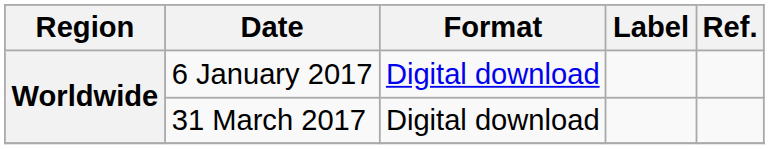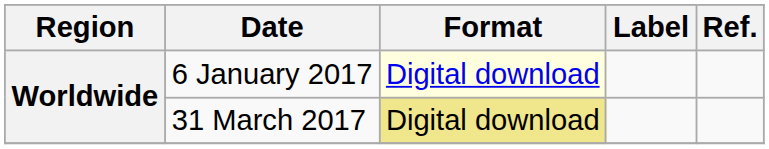(493, 73) no background -> (493, 73) lightyellow background
(493, 119) no background -> (493, 119) khaki background
